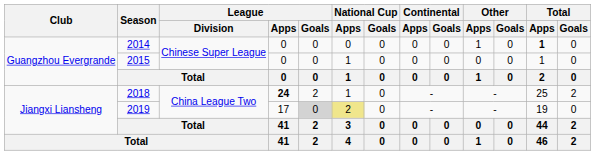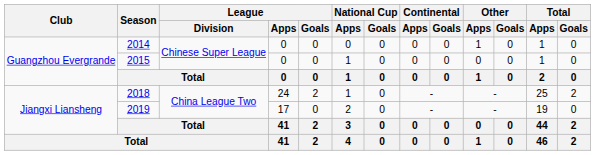(542, 45) bold -> (542, 45) normal
(284, 93) bold -> (284, 93) normal
(315, 110) lightgrey background -> (315, 110) no background
(348, 110) khaki background -> (348, 110) no background
